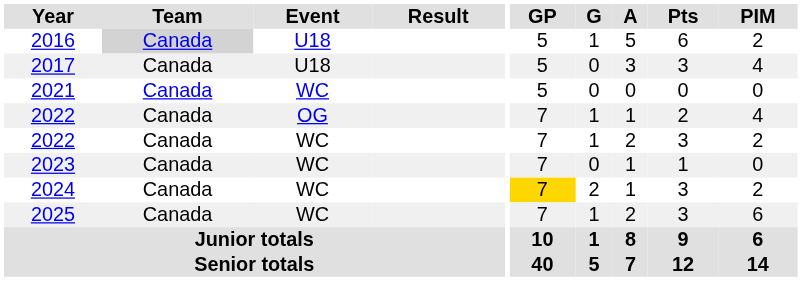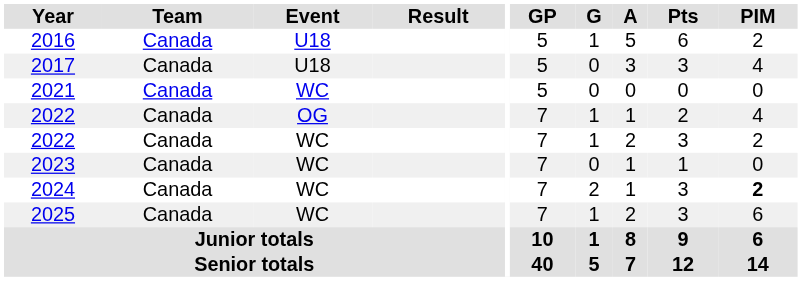(178, 41) lightgrey background -> (178, 41) no background
(542, 189) gold background -> (542, 189) no background
(758, 189) normal -> (758, 189) bold
